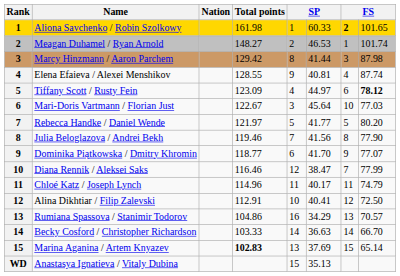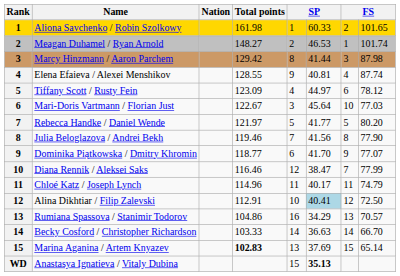(346, 28) bold -> (346, 28) normal
(372, 91) bold -> (372, 91) normal
(320, 201) no background -> (320, 201) lightblue background
(320, 264) normal -> (320, 264) bold
